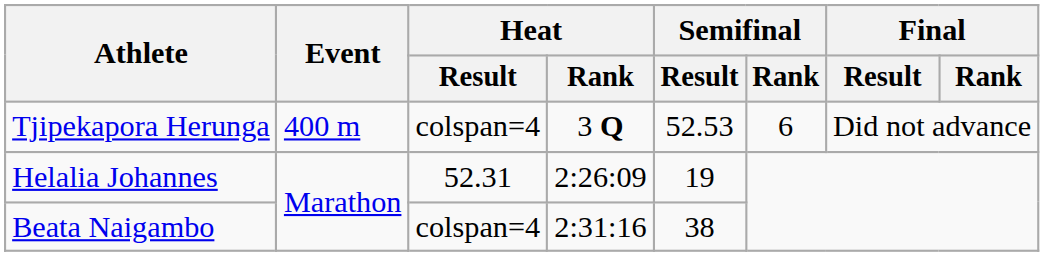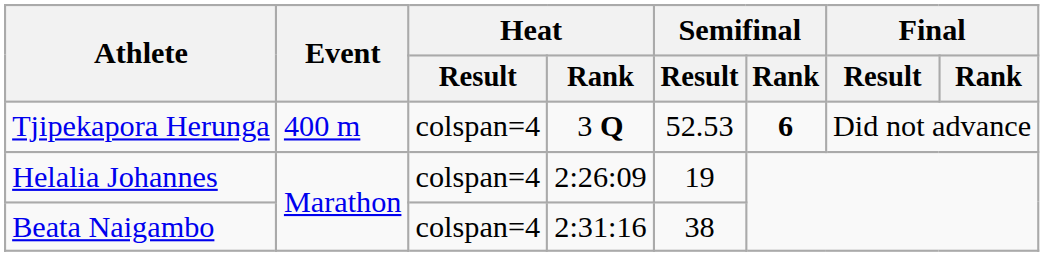(786, 126) normal -> (786, 126) bold
(478, 176) 52.31 -> (478, 176) colspan=4
